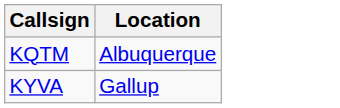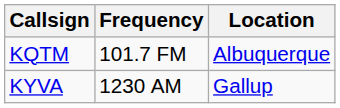+ column: (151, 20)
